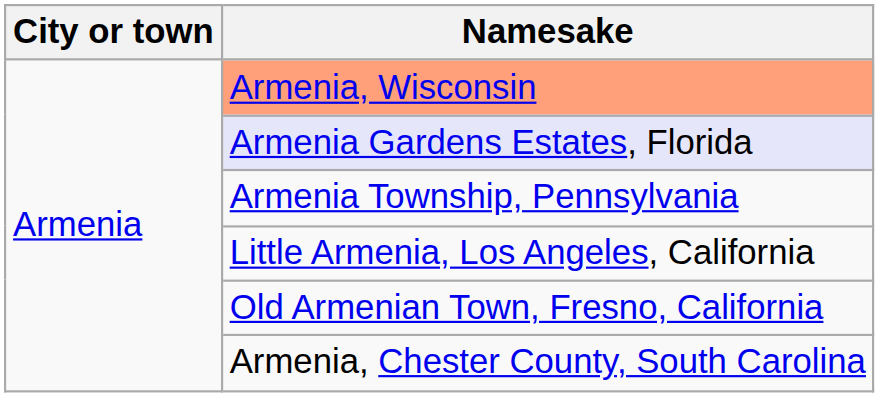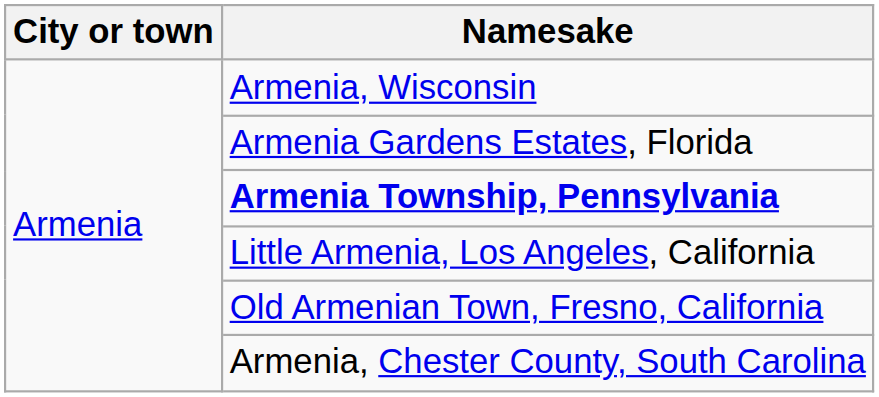(383, 87) lightsalmon background -> (383, 87) no background
(491, 142) lavender background -> (491, 142) no background
(484, 197) normal -> (504, 197) bold
